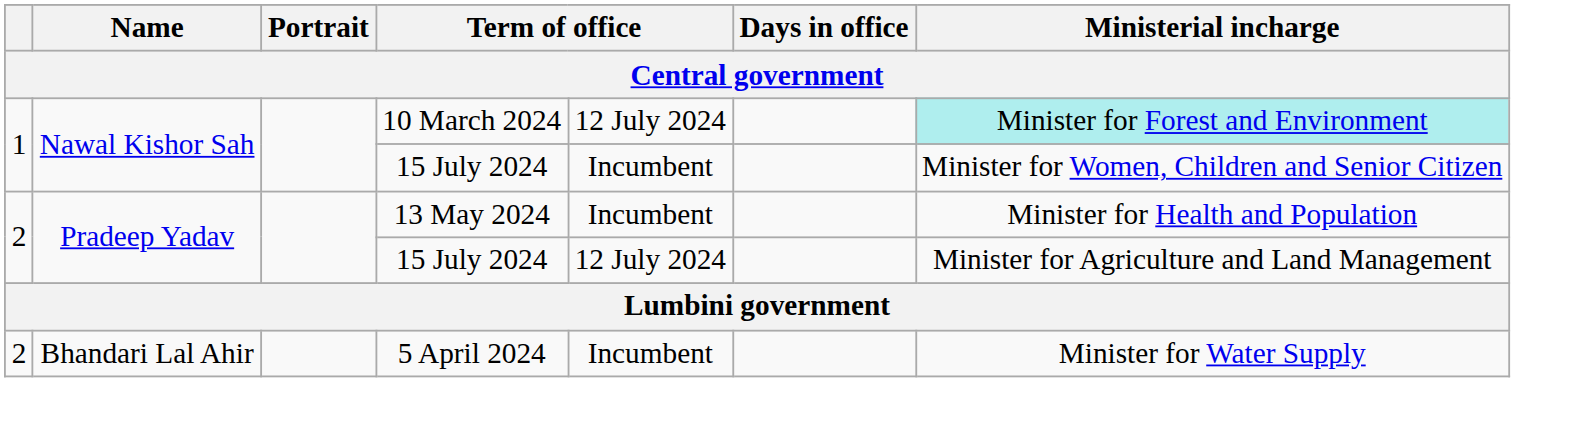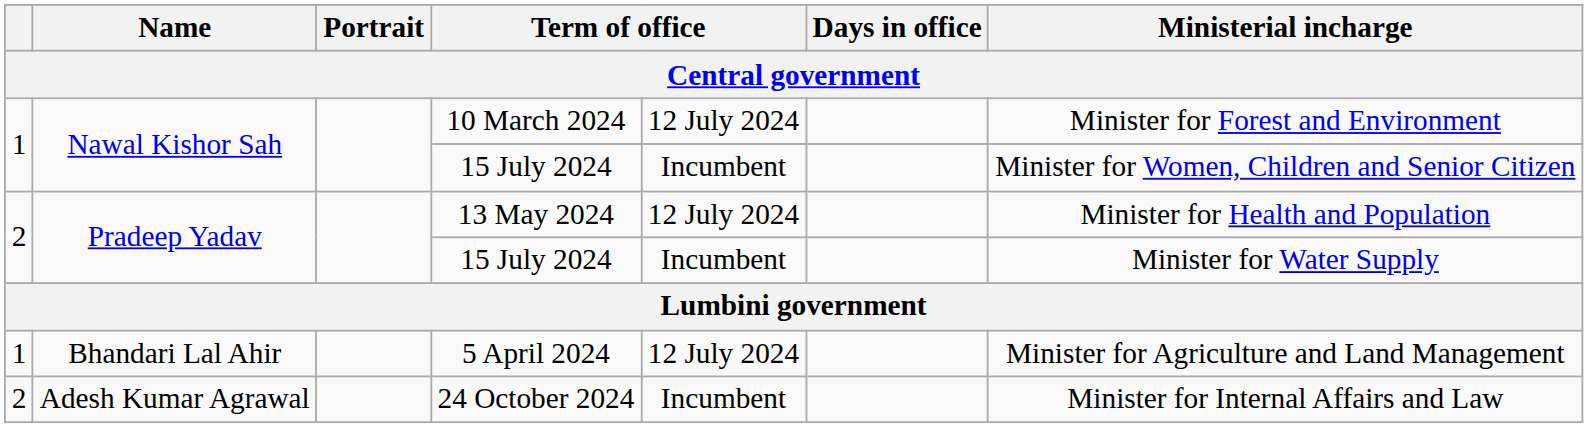(1212, 120) paleturquoise background -> (1285, 120) no background
(650, 213) Incumbent -> (723, 213) 12 July 2024
(650, 259) 12 July 2024 -> (723, 259) Incumbent
(1212, 259) Minister for Agriculture and Land Management -> (1285, 259) Minister for Water Supply
(19, 352) 2 -> (19, 352) 1
(650, 352) Incumbent -> (723, 352) 12 July 2024
(1212, 352) Minister for Water Supply -> (1285, 352) Minister for Agriculture and Land Management
+ row: (175, 399)
